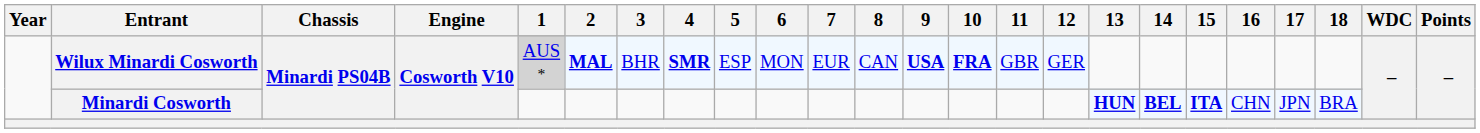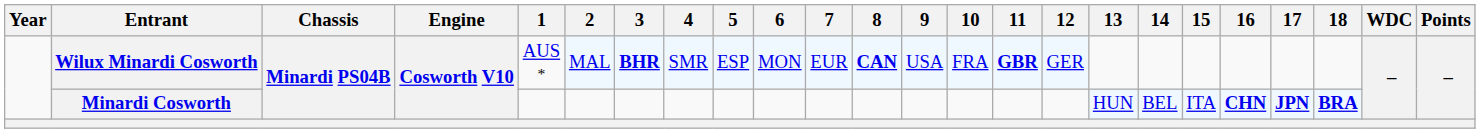(541, 62) lightgrey background -> (541, 62) no background
(591, 62) bold -> (590, 62) normal
(641, 62) normal -> (640, 62) bold
(689, 62) bold -> (688, 62) normal
(878, 62) normal -> (877, 62) bold
(926, 62) bold -> (925, 62) normal
(972, 62) bold -> (970, 62) normal
(1020, 62) normal -> (1018, 62) bold
(1115, 104) bold -> (1113, 104) normal
(1163, 104) bold -> (1160, 104) normal
(1206, 104) bold -> (1201, 104) normal
(1251, 104) normal -> (1245, 104) bold
(1295, 104) normal -> (1292, 104) bold
(1339, 104) normal -> (1338, 104) bold
